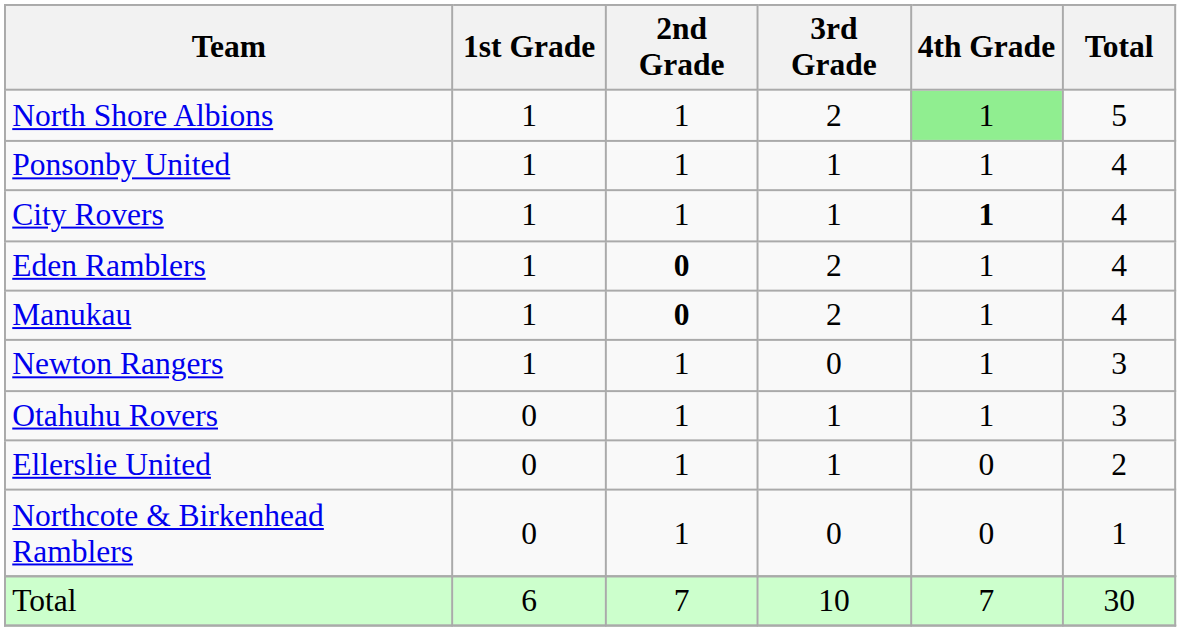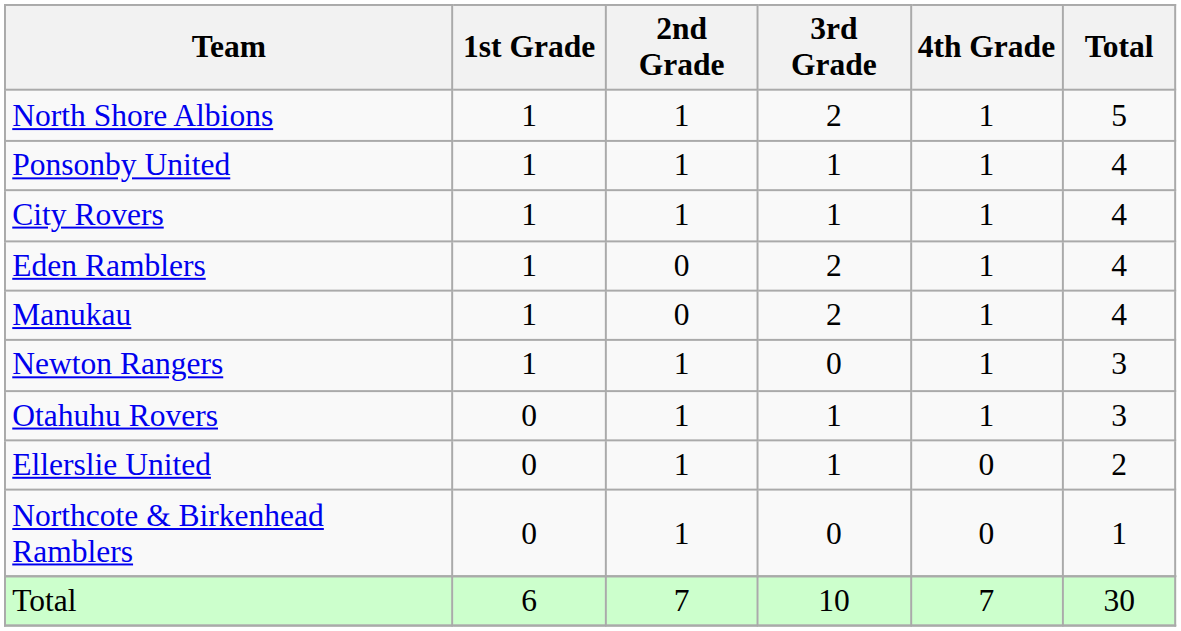(986, 114) lightgreen background -> (986, 114) no background
(986, 214) bold -> (986, 214) normal
(682, 264) bold -> (682, 264) normal
(682, 314) bold -> (682, 314) normal
